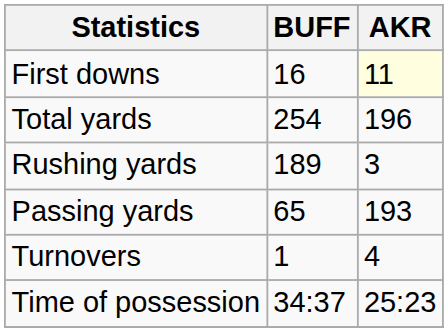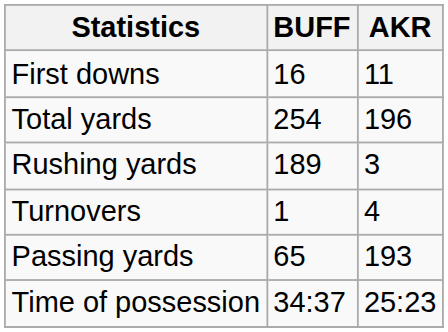(379, 73) lightyellow background -> (379, 73) no background
rows swapped: (103, 211) <-> (76, 257)
